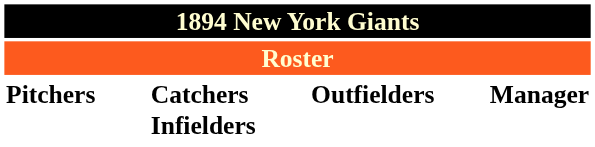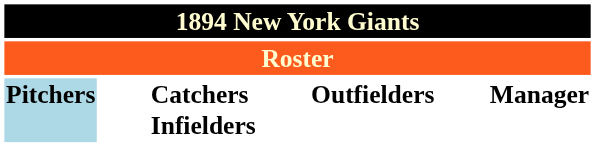(51, 94) no background -> (51, 94) lightblue background
